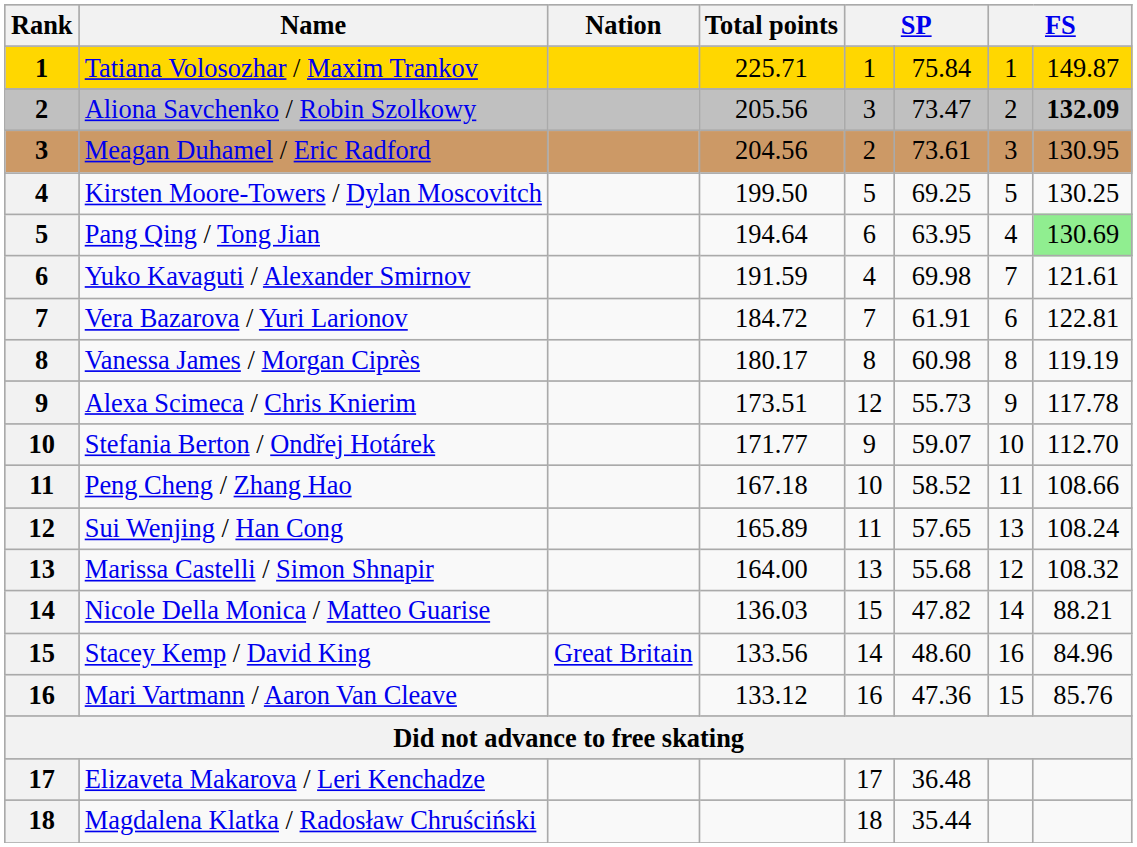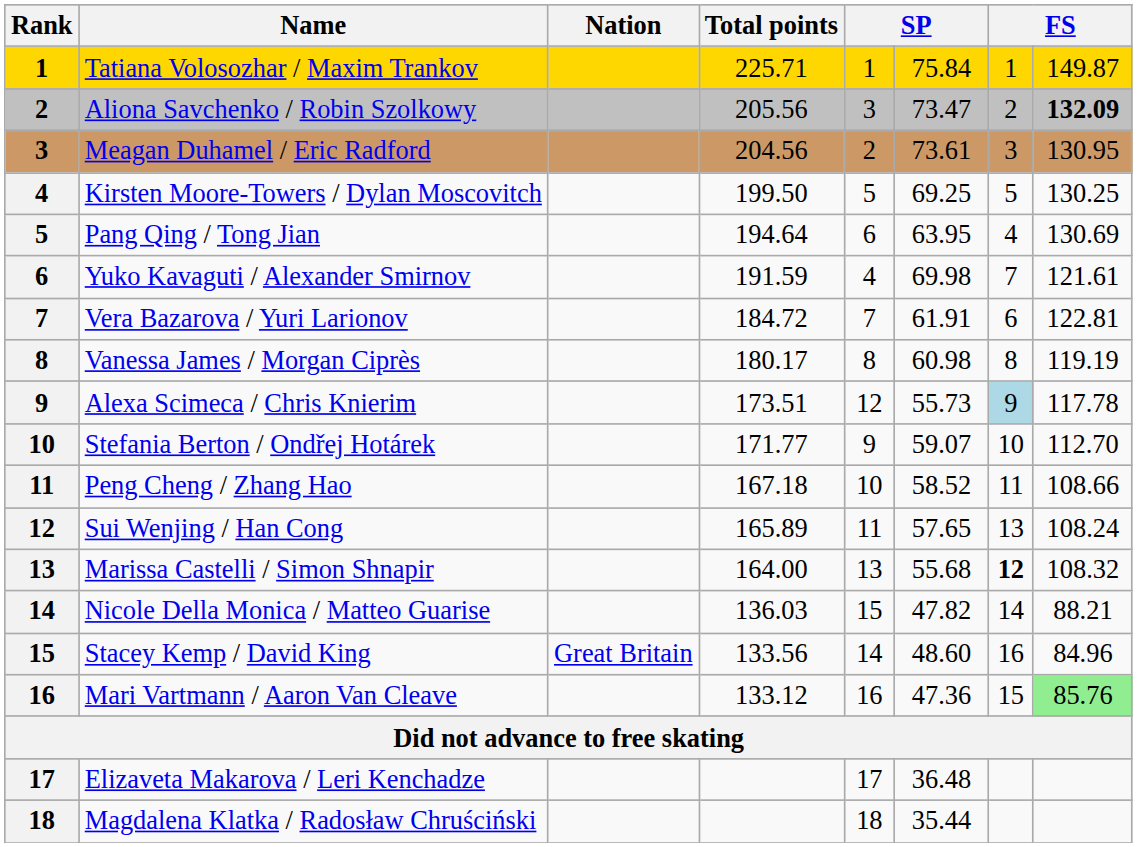(1083, 234) lightgreen background -> (1083, 234) no background
(1011, 402) no background -> (1011, 402) lightblue background
(1011, 569) normal -> (1011, 569) bold
(1083, 695) no background -> (1083, 695) lightgreen background
